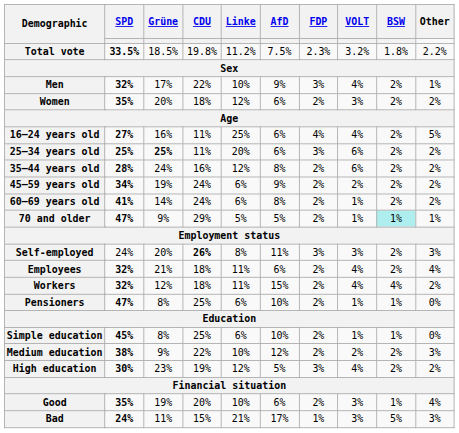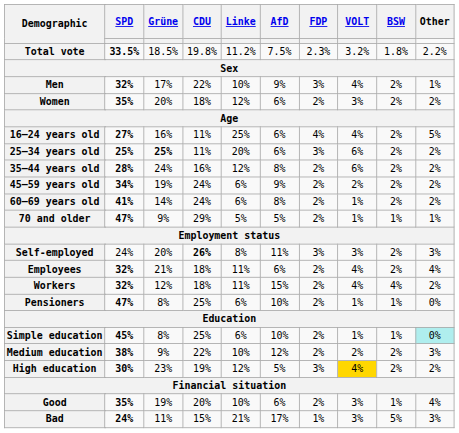(396, 218) paleturquoise background -> (396, 218) no background
(435, 335) no background -> (435, 335) paleturquoise background
(357, 369) no background -> (357, 369) gold background
